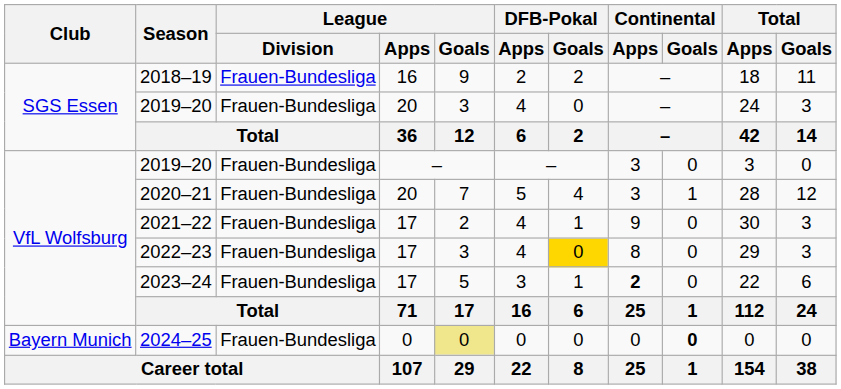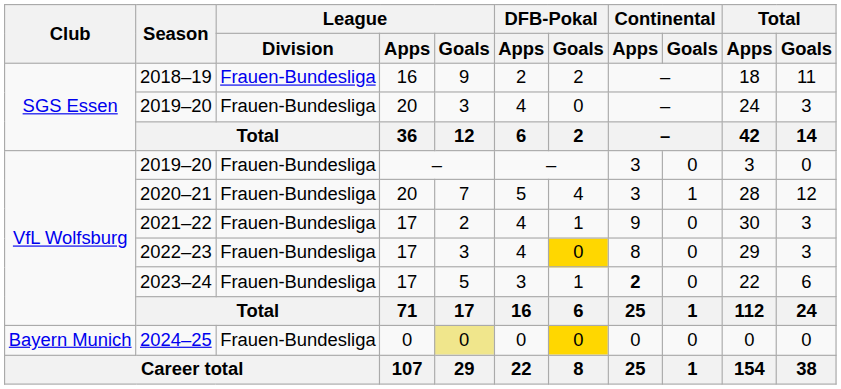(578, 340) no background -> (578, 340) gold background
(692, 340) bold -> (692, 340) normal
